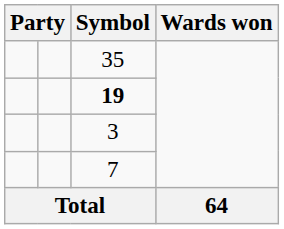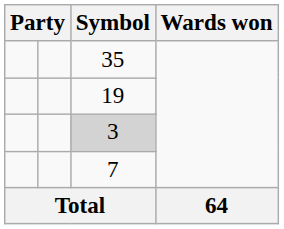(113, 95) bold -> (113, 95) normal
(113, 132) no background -> (113, 132) lightgrey background
